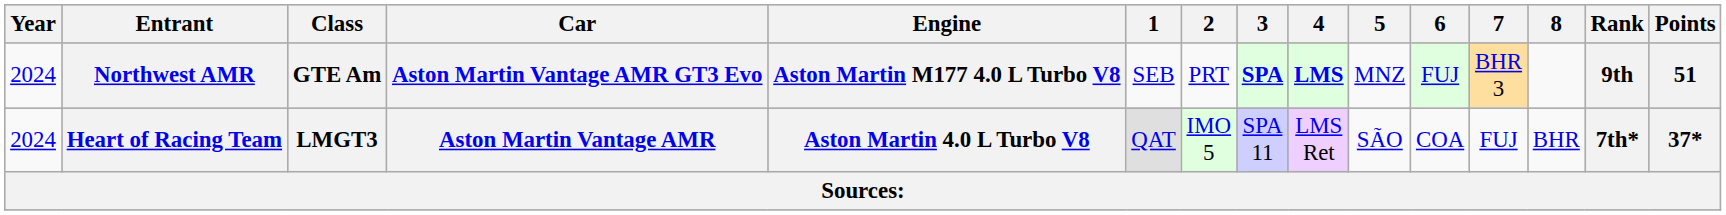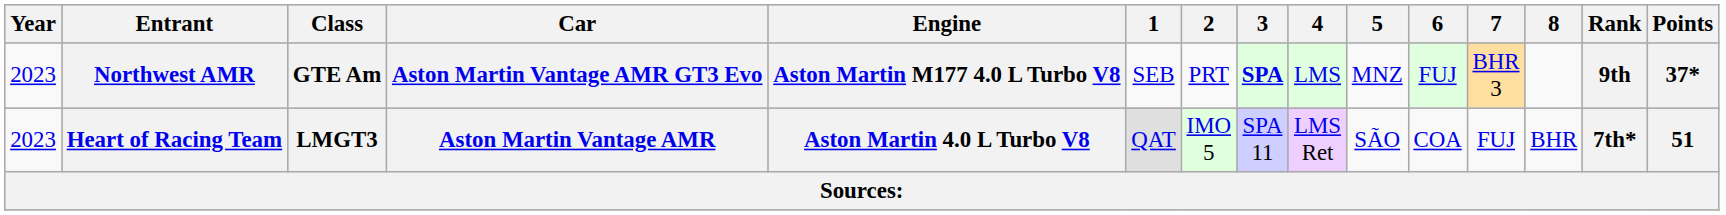(33, 75) 2024 -> (33, 75) 2023
(1319, 75) bold -> (1318, 75) normal
(1685, 75) 51 -> (1683, 75) 37*
(33, 139) 2024 -> (33, 139) 2023
(1685, 139) 37* -> (1683, 139) 51
